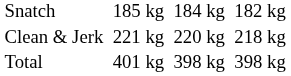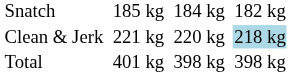(260, 36) no background -> (260, 36) lightblue background
